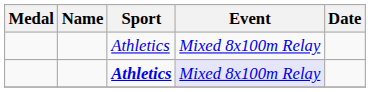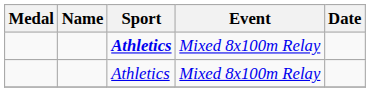(140, 46) normal -> (141, 46) bold
(141, 73) bold -> (140, 73) normal
(250, 73) lavender background -> (250, 73) no background
